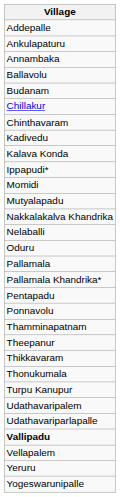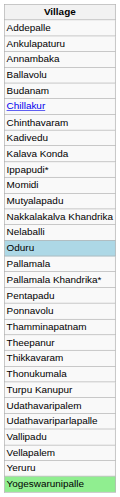(20, 248) no background -> (20, 248) lightblue background
(28, 437) bold -> (27, 437) normal
(45, 484) no background -> (45, 484) lightgreen background
